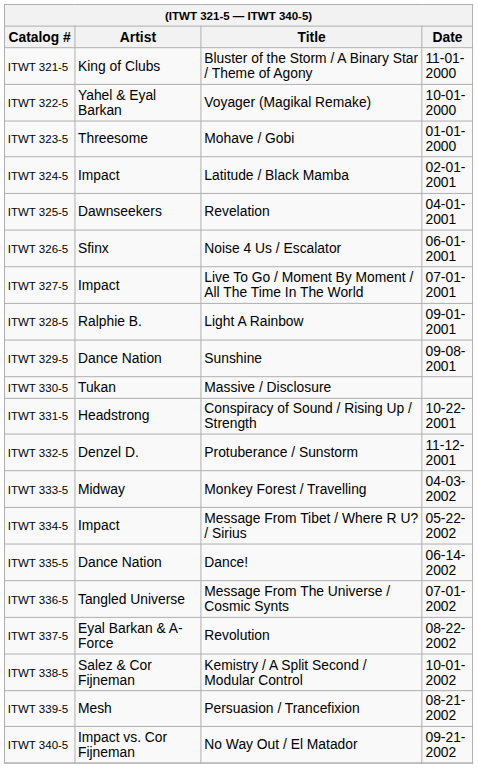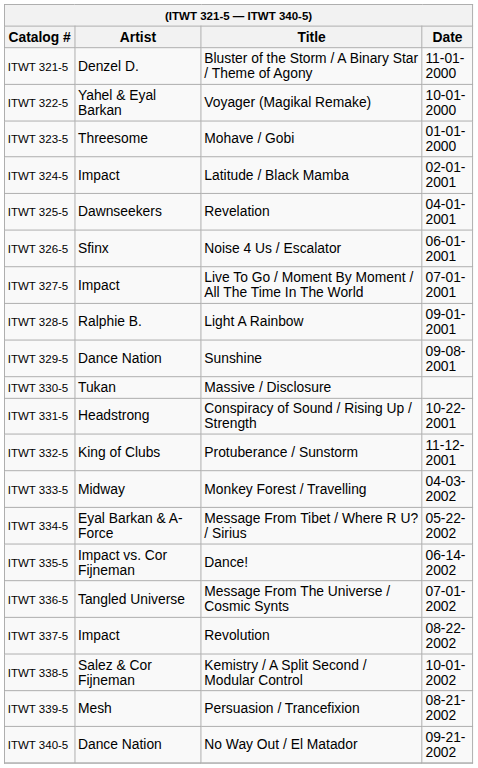(119, 65) King of Clubs -> (108, 65) Denzel D.
(108, 452) Denzel D. -> (119, 452) King of Clubs
(99, 525) Impact -> (130, 525) Eyal Barkan & A-Force
(120, 562) Dance Nation -> (123, 562) Impact vs. Cor Fijneman
(130, 635) Eyal Barkan & A-Force -> (99, 635) Impact
(123, 745) Impact vs. Cor Fijneman -> (120, 745) Dance Nation
